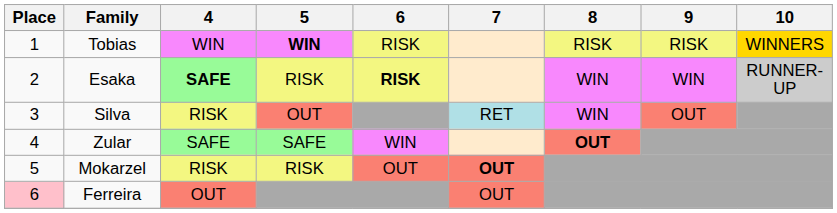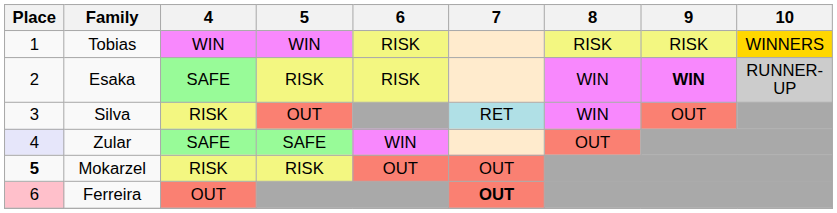(304, 44) bold -> (304, 44) normal
(208, 79) bold -> (208, 79) normal
(400, 79) bold -> (400, 79) normal
(689, 79) normal -> (689, 79) bold
(34, 141) no background -> (34, 141) lavender background
(593, 141) bold -> (593, 141) normal
(34, 168) normal -> (34, 168) bold
(497, 168) bold -> (497, 168) normal
(497, 194) normal -> (497, 194) bold
